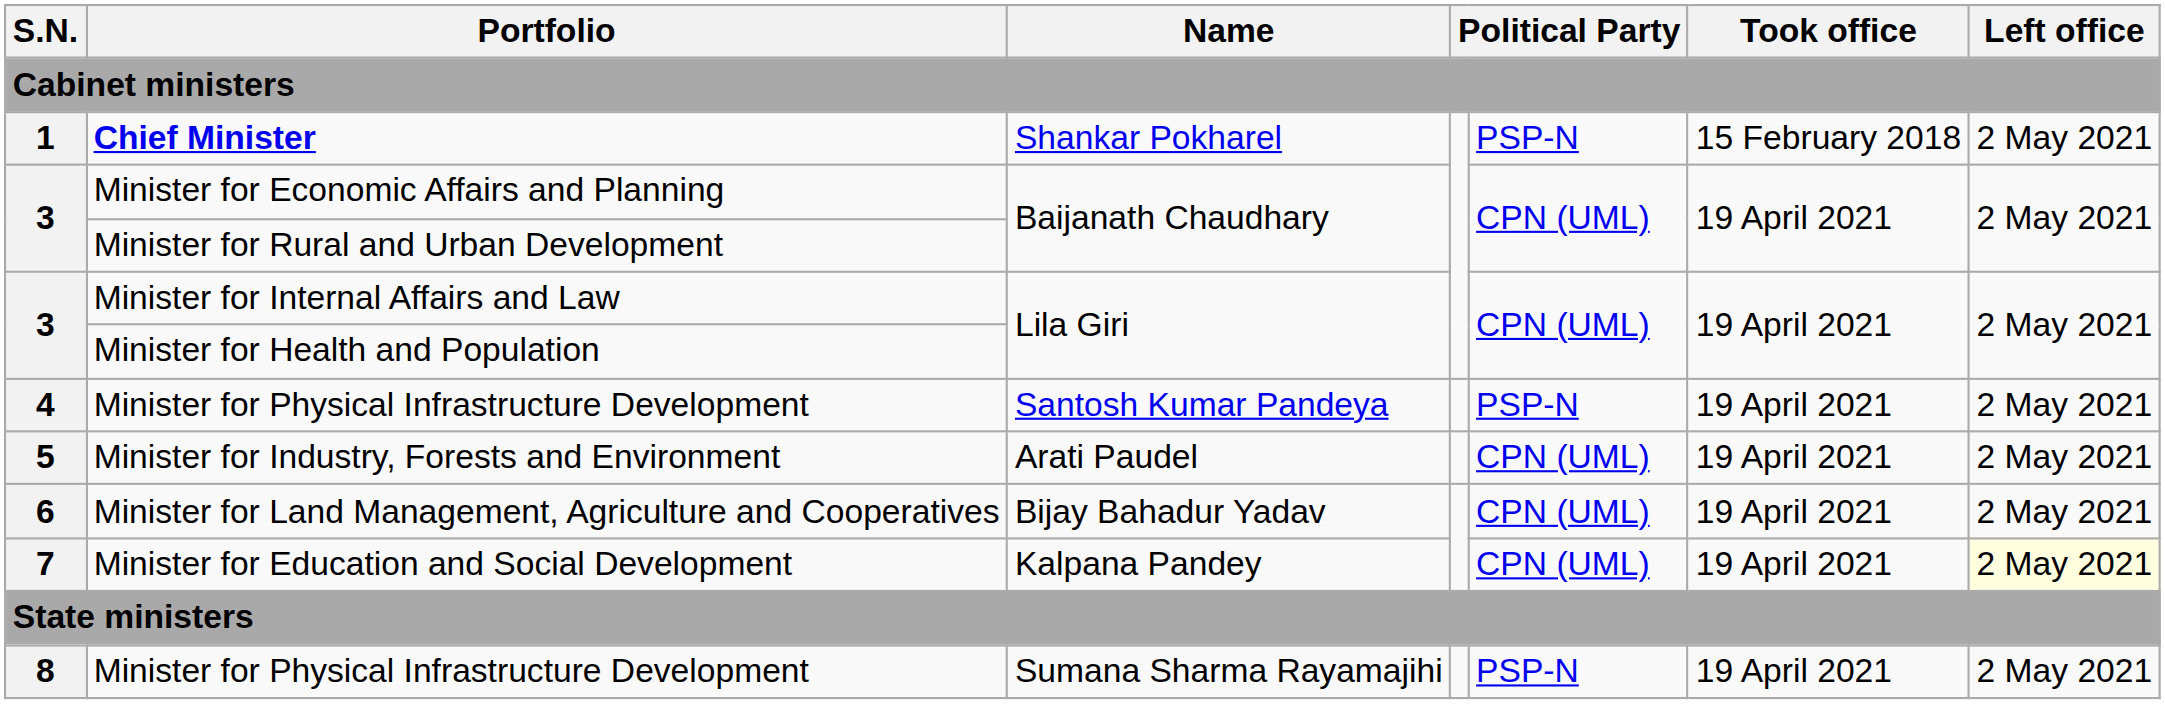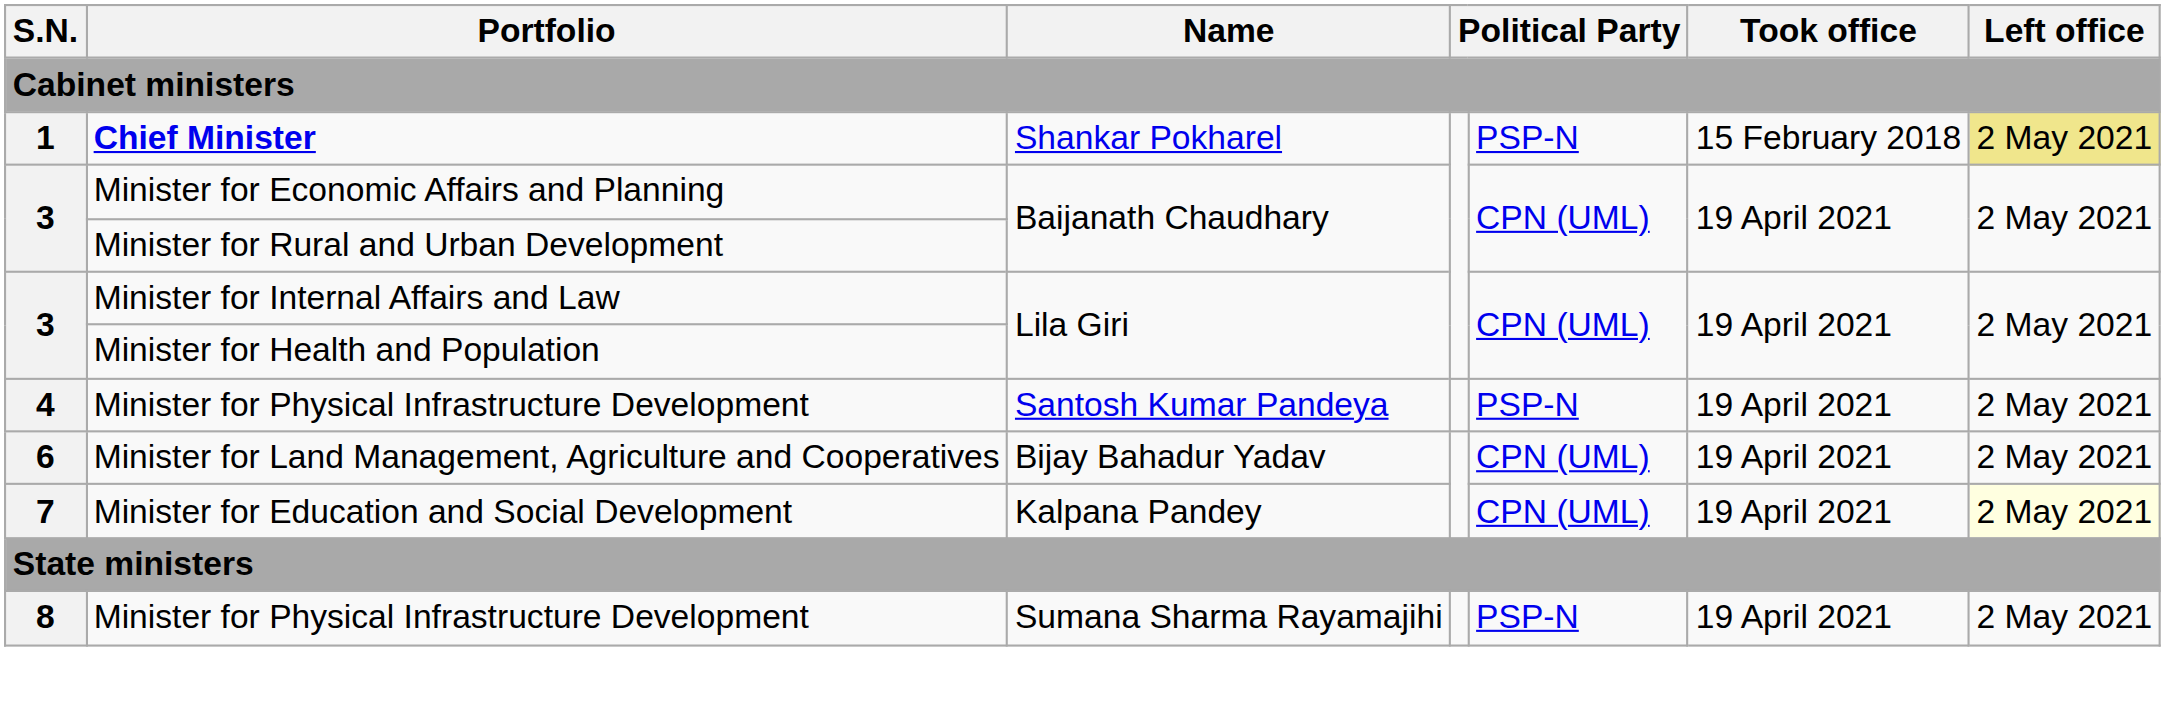(2064, 137) no background -> (2064, 137) khaki background
- row: (437, 457)
